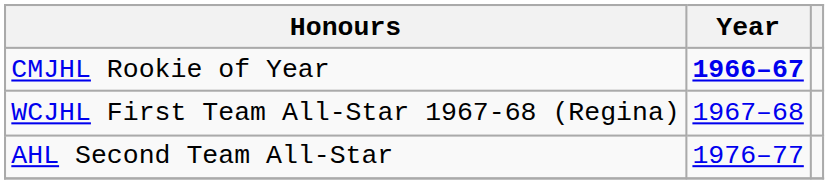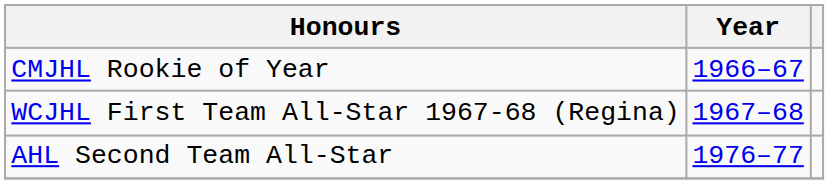(748, 70) bold -> (748, 70) normal
